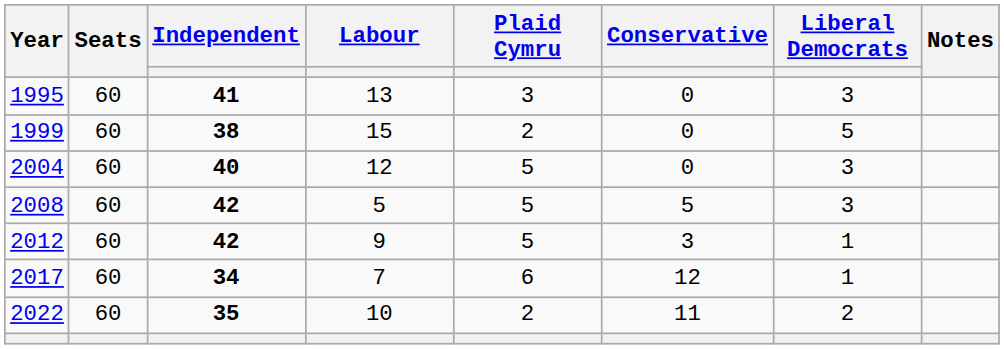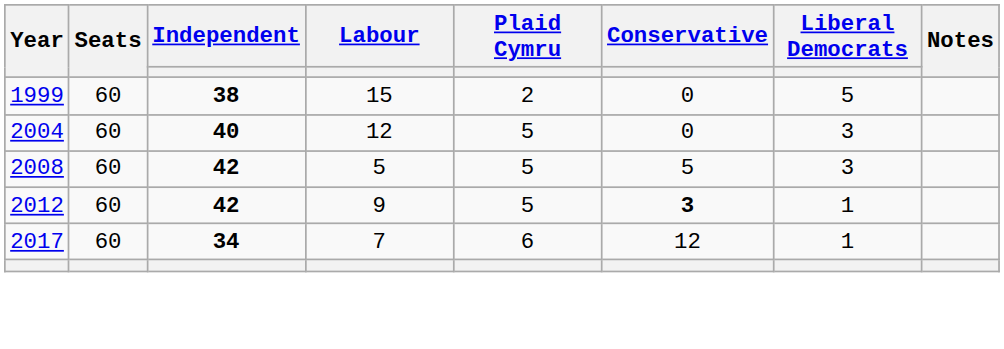- row: (37, 96)
(688, 242) normal -> (688, 205) bold
- row: (37, 315)
